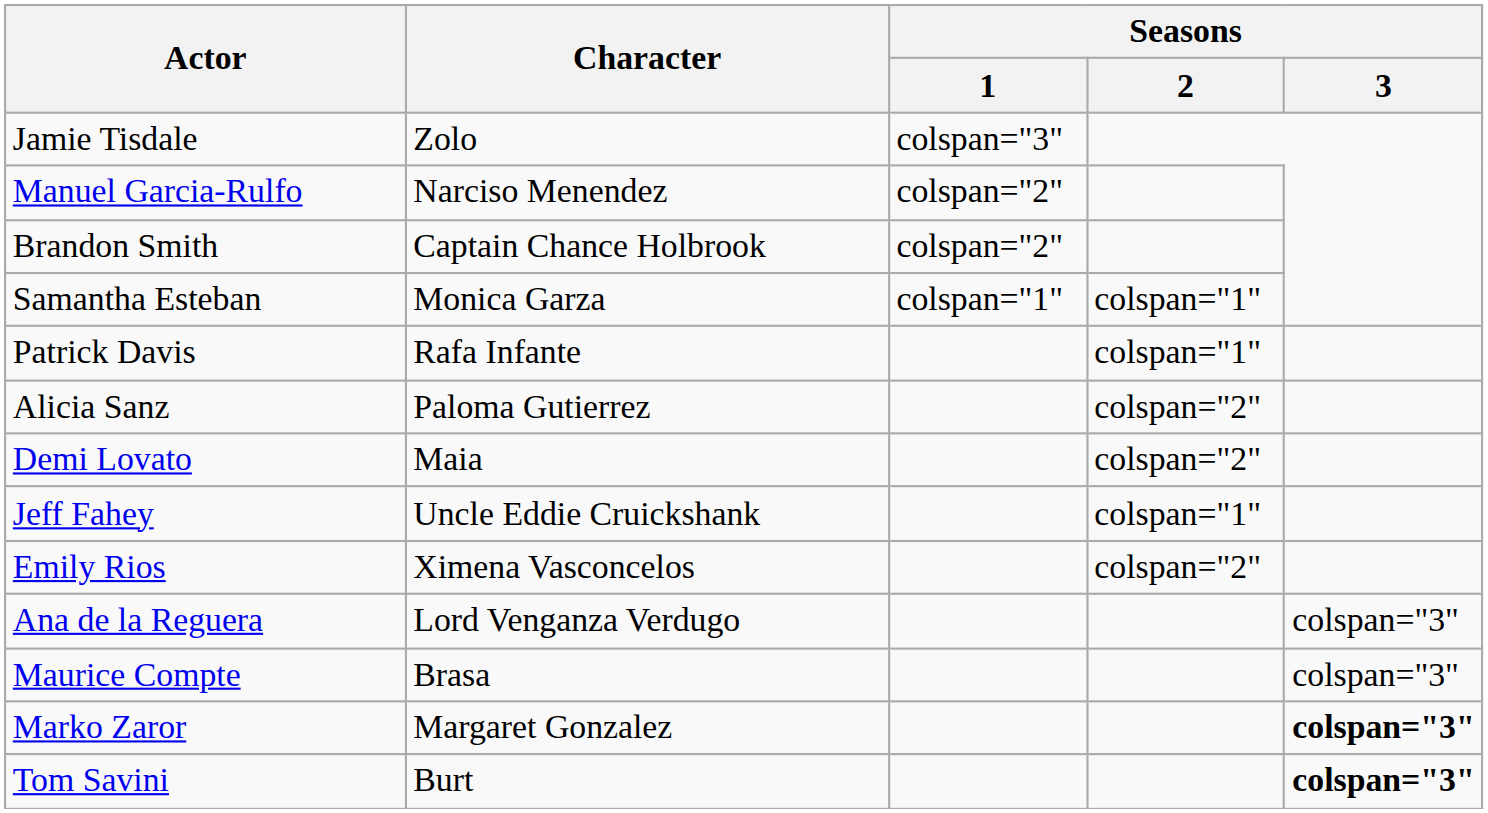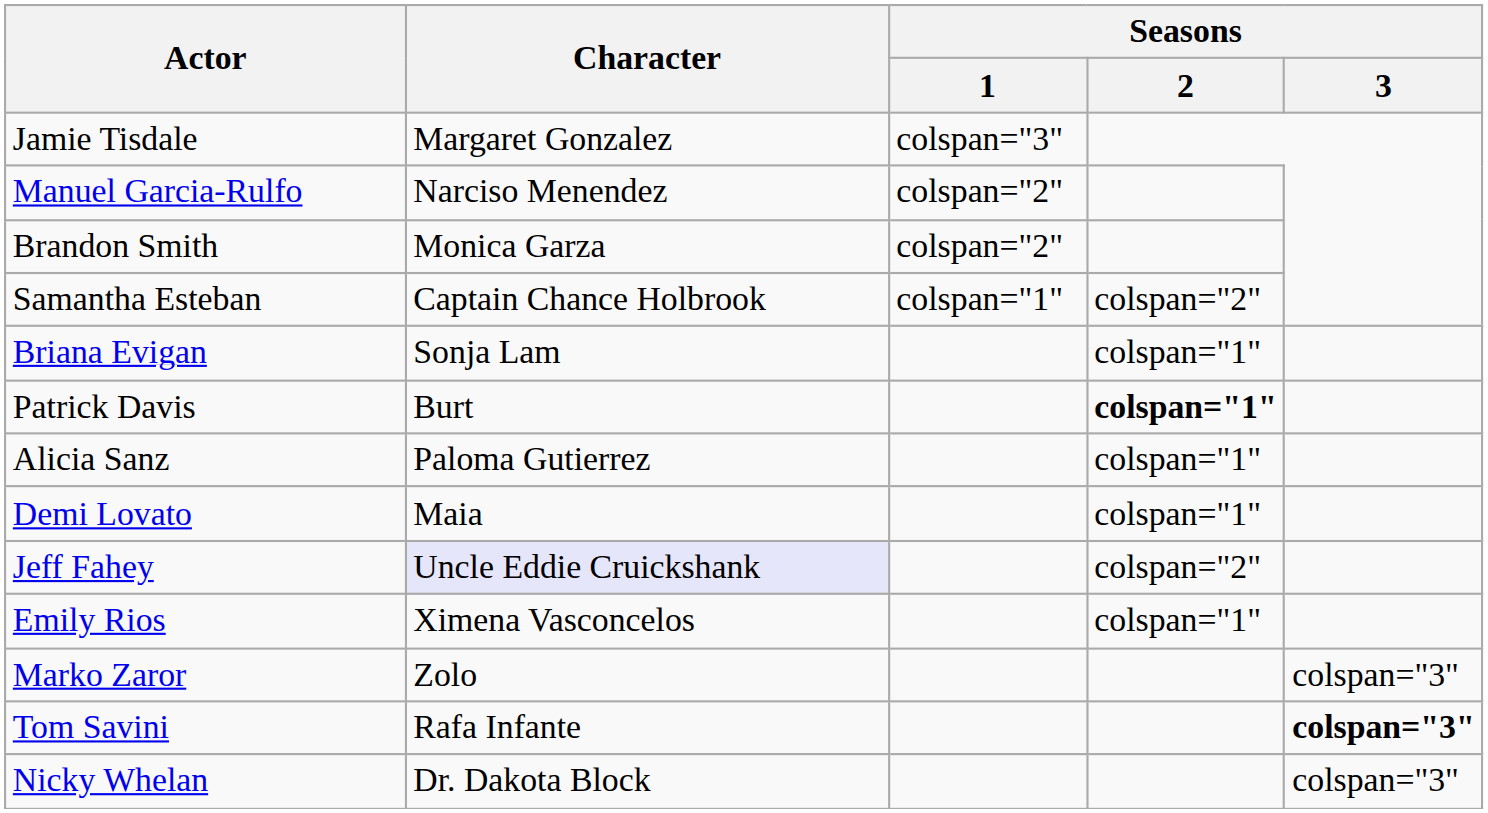(445, 138) Zolo -> (543, 138) Margaret Gonzalez
(590, 245) Captain Chance Holbrook -> (509, 245) Monica Garza
(509, 298) Monica Garza -> (590, 298) Captain Chance Holbrook
(1178, 298) colspan="1" -> (1178, 298) colspan="2"
+ row: (110, 352)
(497, 352) Rafa Infante -> (443, 406) Burt
(1178, 352) normal -> (1186, 406) bold
(1178, 406) colspan="2" -> (1178, 459) colspan="1"
(1178, 459) colspan="2" -> (1178, 513) colspan="1"
(587, 513) no background -> (587, 566) lavender background
(1178, 513) colspan="1" -> (1178, 566) colspan="2"
(1178, 566) colspan="2" -> (1178, 620) colspan="1"
- row: (138, 620)
- row: (127, 673)
(543, 727) Margaret Gonzalez -> (445, 673) Zolo
(1383, 727) bold -> (1376, 673) normal
(443, 780) Burt -> (497, 727) Rafa Infante
+ row: (110, 780)
